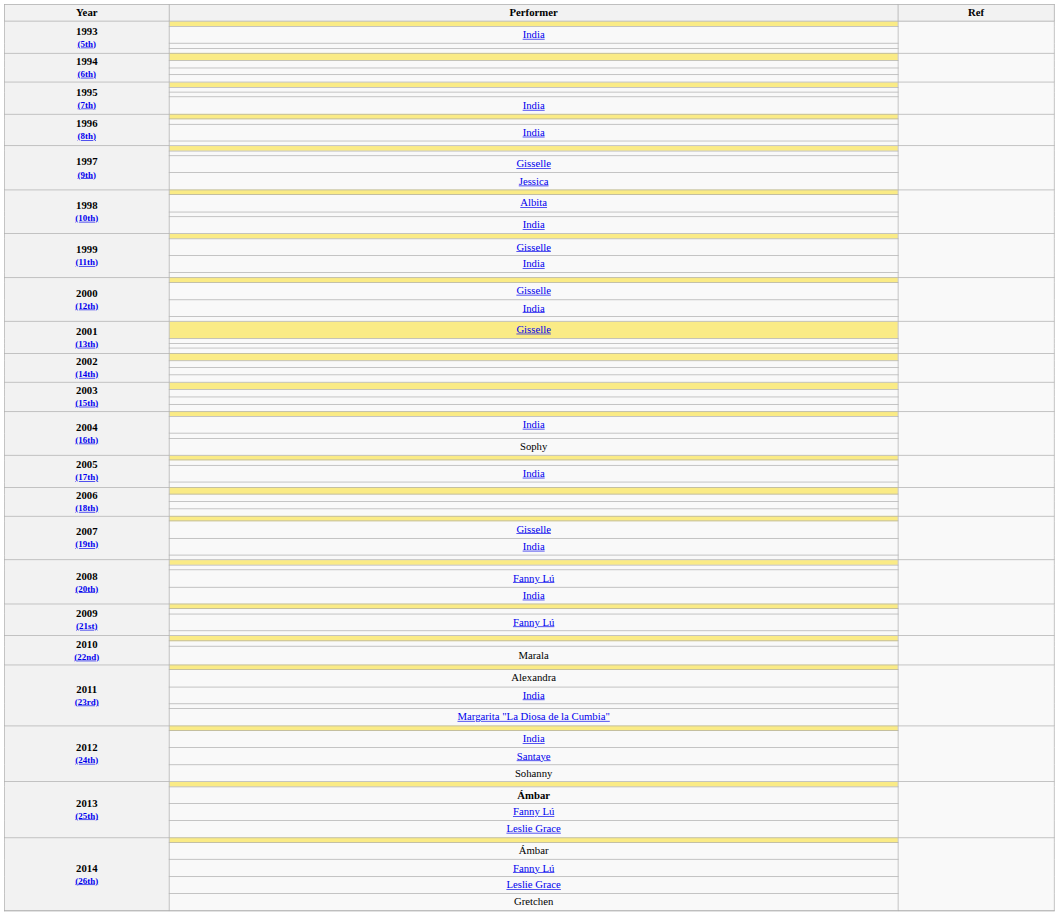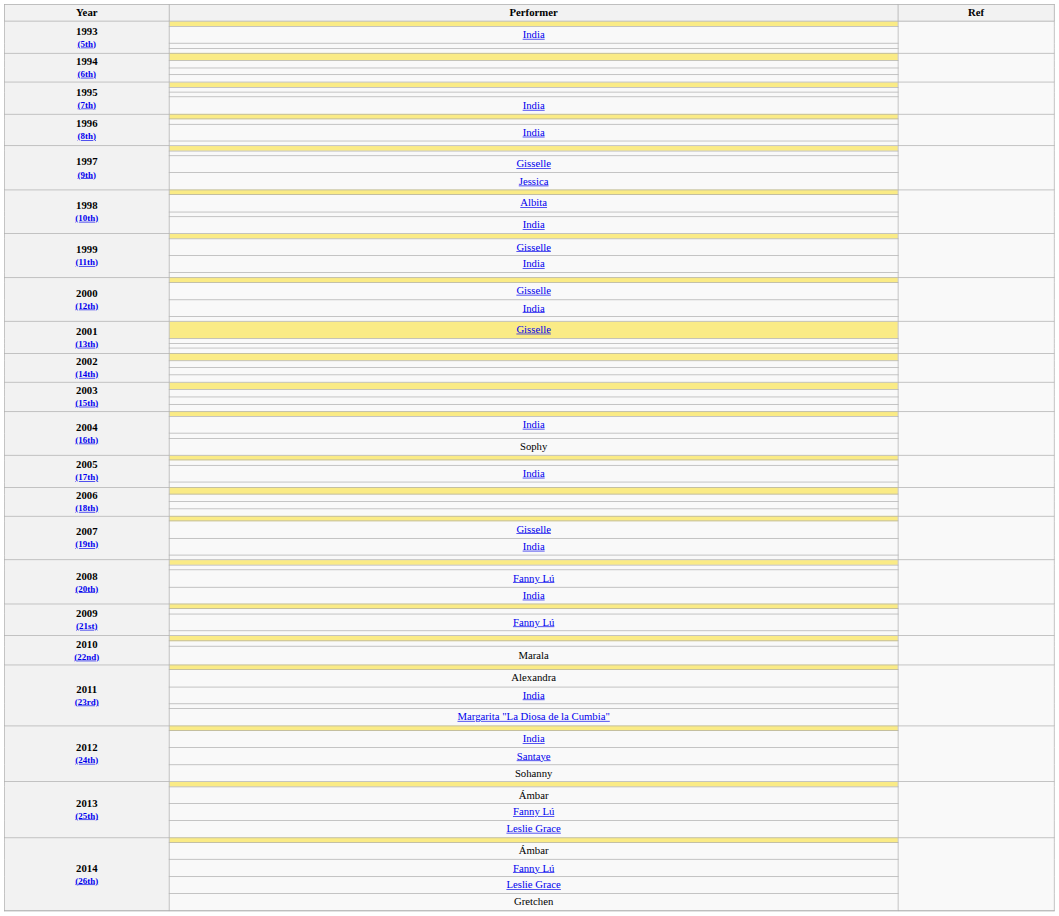(534, 795) bold -> (534, 795) normal
